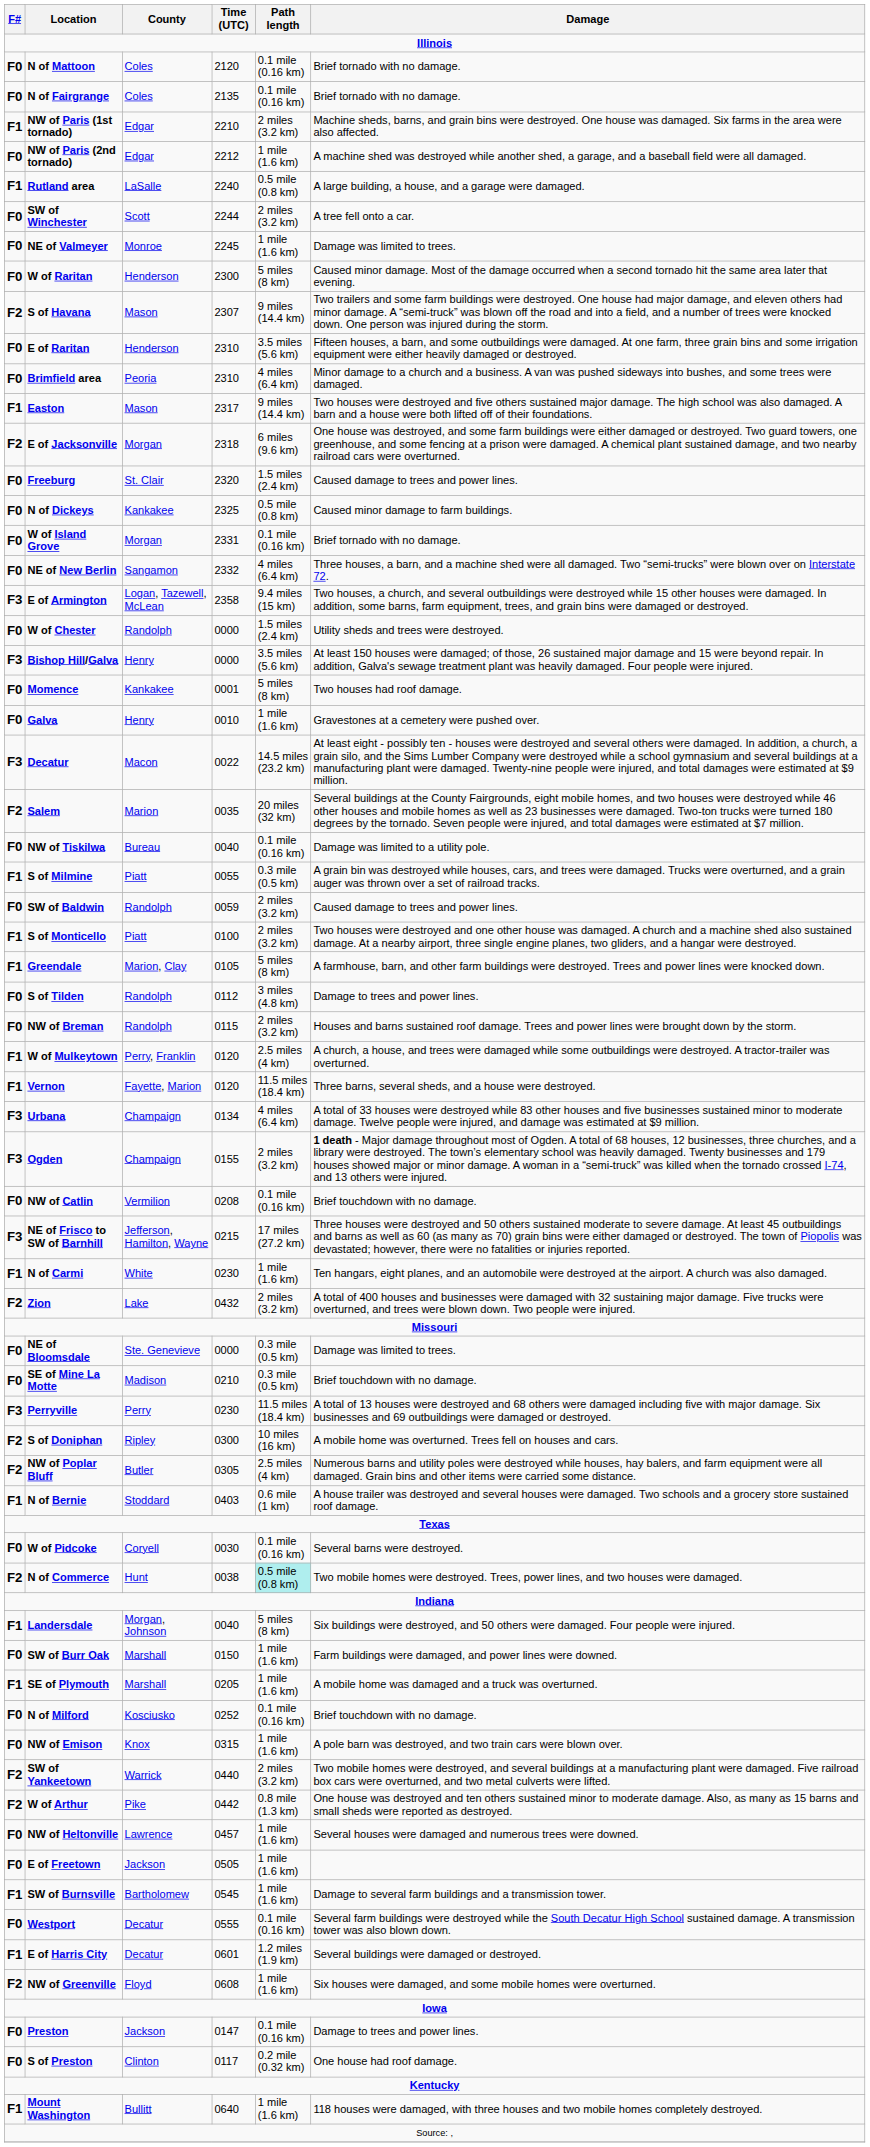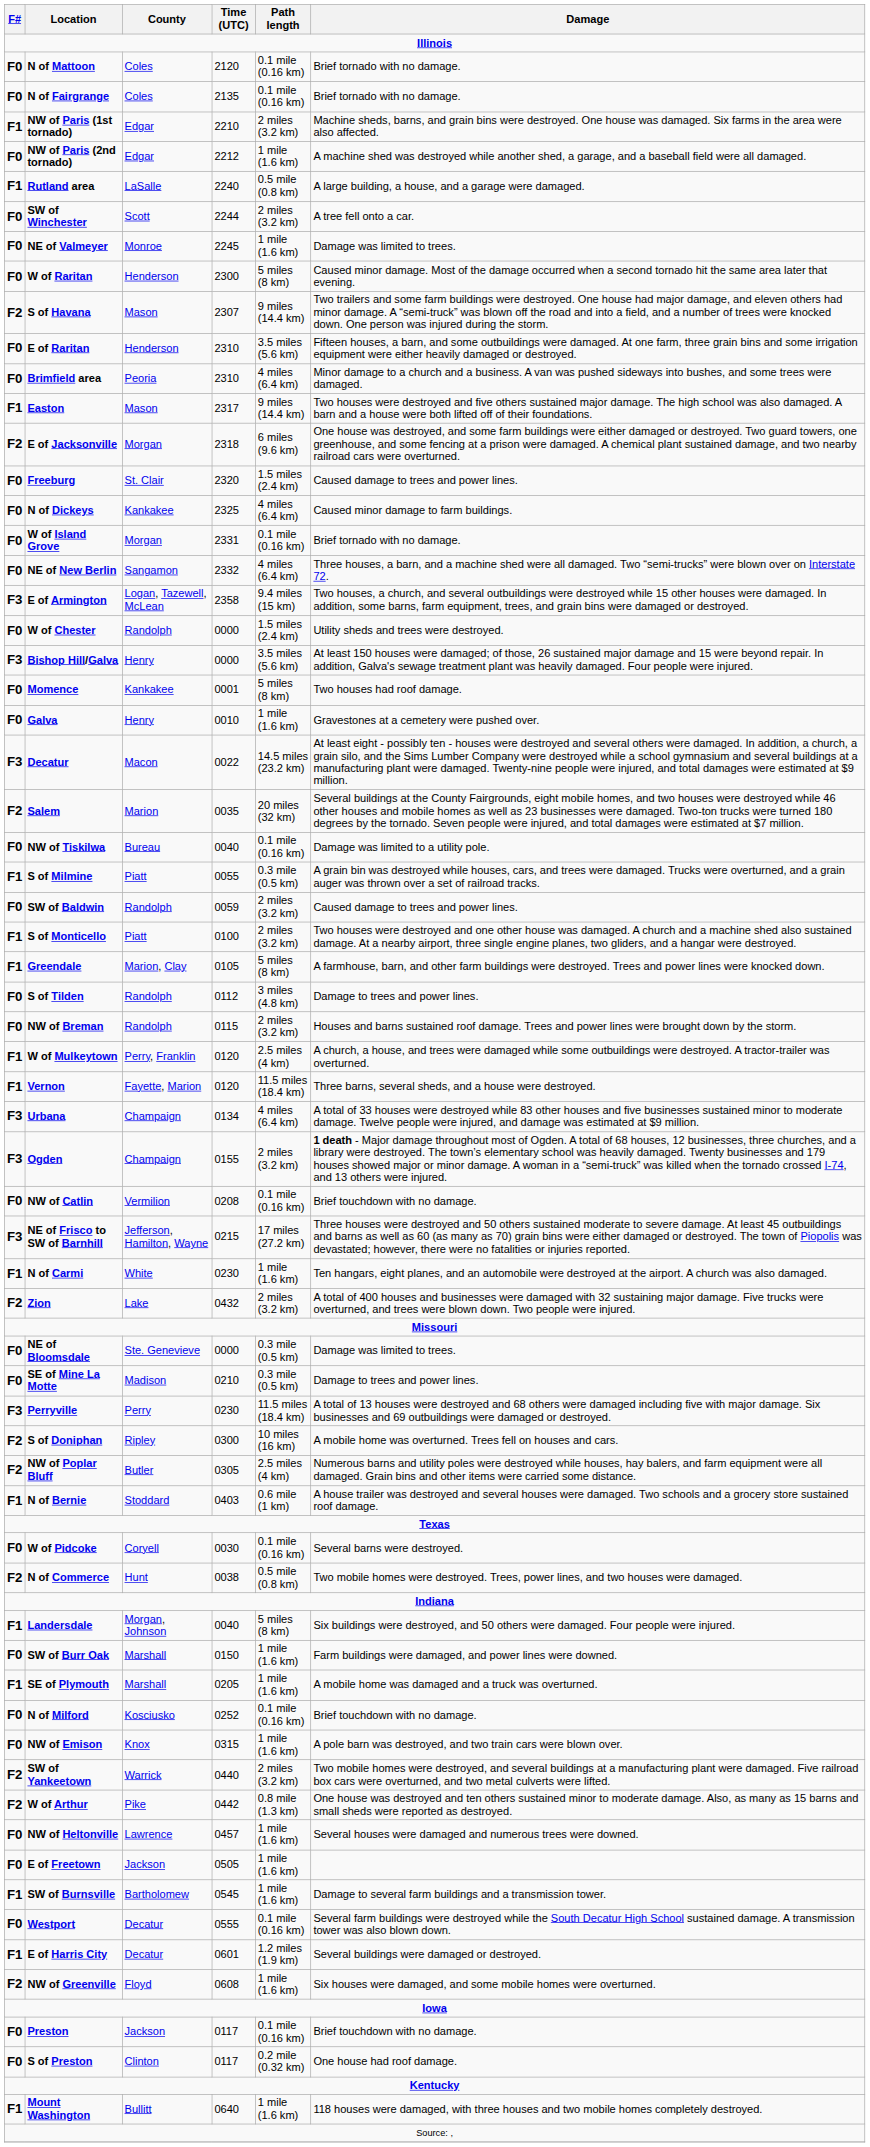(278, 510) 0.5 mile (0.8 km) -> (278, 510) 4 miles (6.4 km)
(395, 1380) Brief touchdown with no damage. -> (396, 1380) Damage to trees and power lines.
(278, 1578) paleturquoise background -> (278, 1578) no background
(227, 2032) 0147 -> (226, 2032) 0117
(396, 2032) Damage to trees and power lines. -> (395, 2032) Brief touchdown with no damage.
